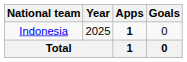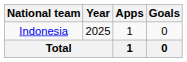(130, 31) bold -> (130, 31) normal
